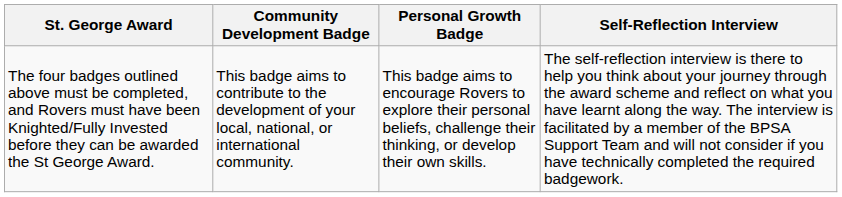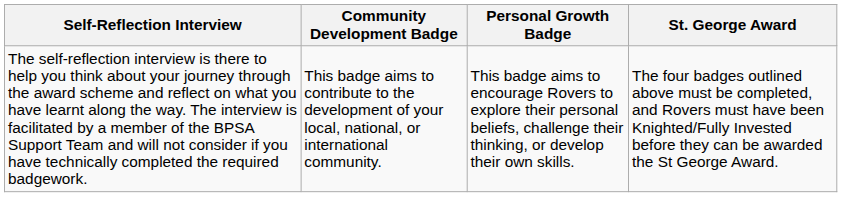columns swapped: (109, 25) <-> (689, 25)
